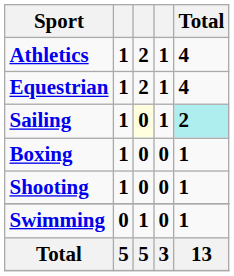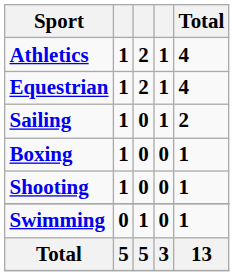(144, 120) lightyellow background -> (144, 120) no background
(184, 120) paleturquoise background -> (184, 120) no background
